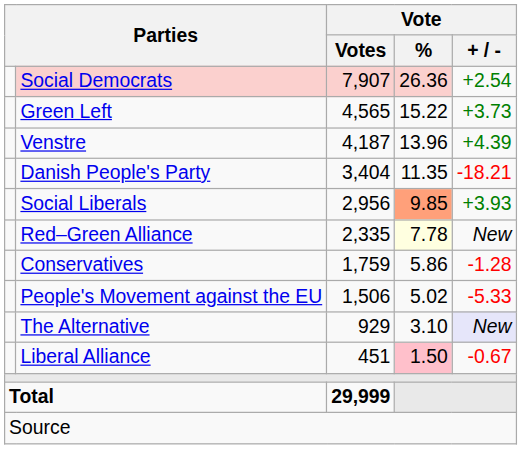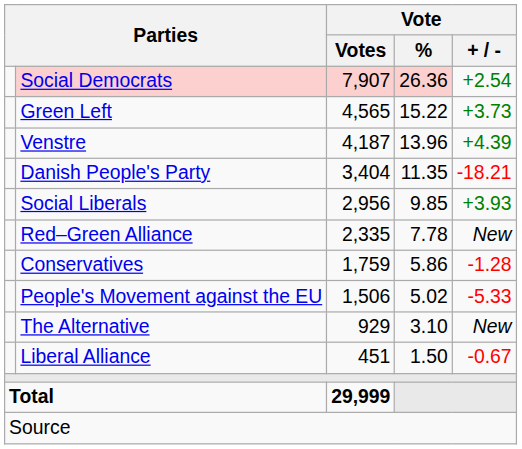(429, 204) lightsalmon background -> (429, 204) no background
(429, 234) lightyellow background -> (429, 234) no background
(492, 326) lavender background -> (492, 326) no background
(429, 357) pink background -> (429, 357) no background
